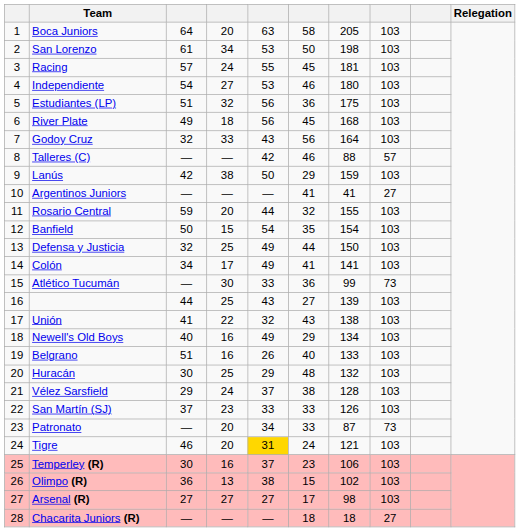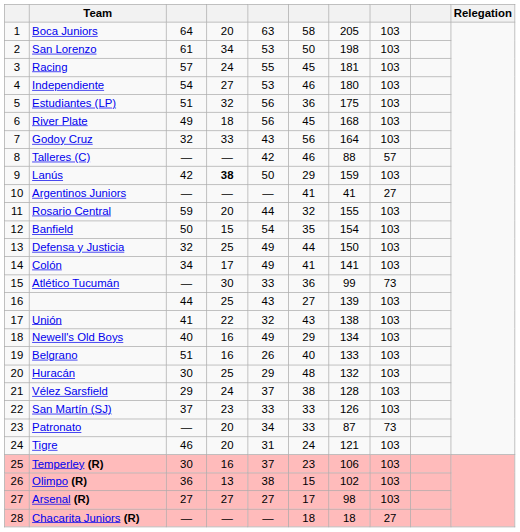(227, 175) normal -> (227, 175) bold
(268, 445) gold background -> (268, 445) no background
